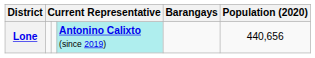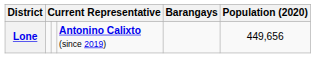(100, 37) paleturquoise background -> (100, 37) no background
(265, 37) 440,656 -> (265, 37) 449,656
